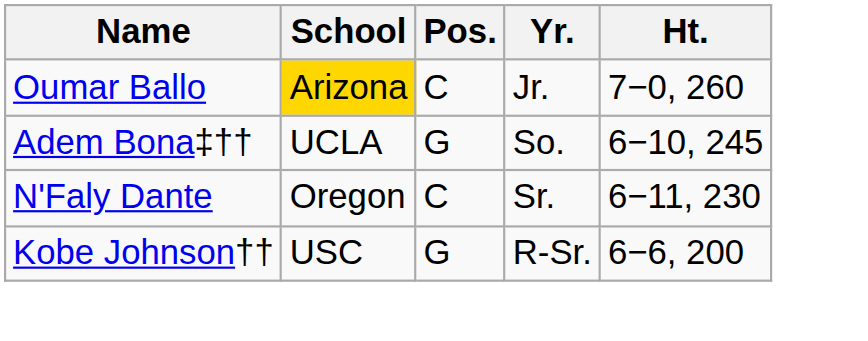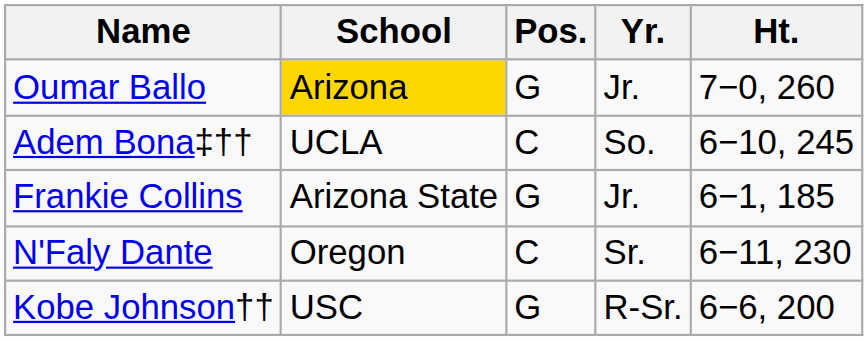(436, 87) C -> (528, 87) G
(437, 142) G -> (527, 142) C
+ row: (128, 197)
